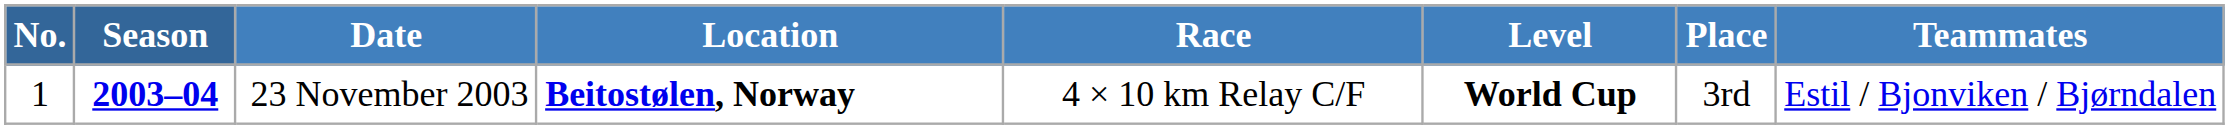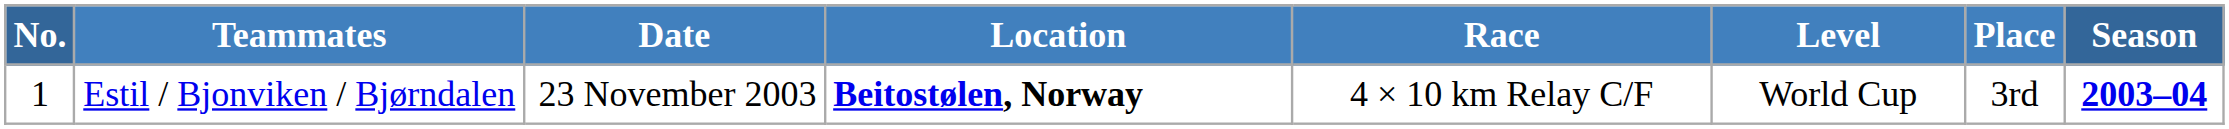columns swapped: (155, 34) <-> (2000, 34)
(1550, 93) bold -> (1838, 93) normal
